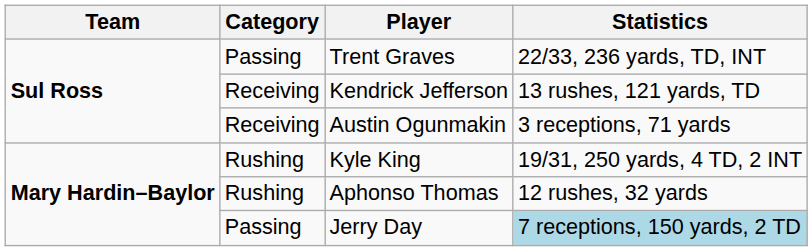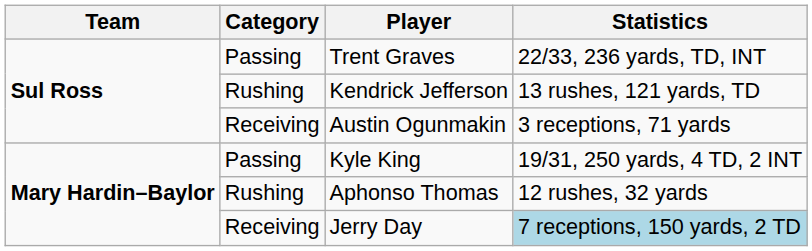(272, 90) Receiving -> (264, 90) Rushing
(264, 159) Rushing -> (263, 159) Passing
(263, 227) Passing -> (272, 227) Receiving
